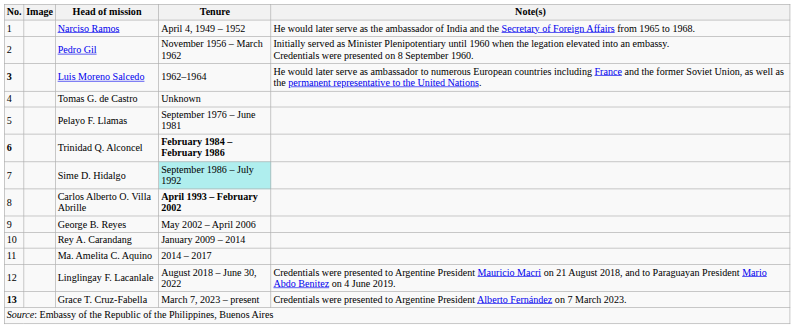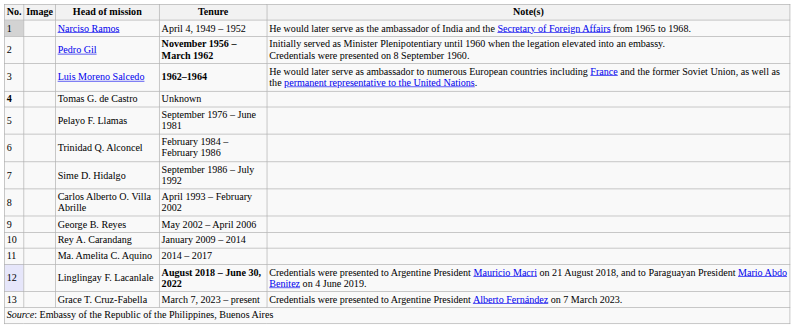(9, 28) no background -> (9, 28) lightgrey background
(212, 50) normal -> (199, 50) bold
(9, 77) bold -> (9, 77) normal
(184, 77) normal -> (184, 77) bold
(9, 99) normal -> (9, 99) bold
(9, 148) bold -> (9, 148) normal
(197, 148) bold -> (195, 148) normal
(207, 175) paleturquoise background -> (208, 175) no background
(209, 202) bold -> (207, 202) normal
(12, 278) no background -> (12, 278) lavender background
(209, 278) normal -> (211, 278) bold
(12, 299) bold -> (12, 299) normal
